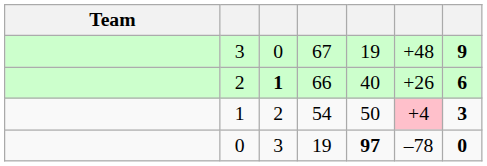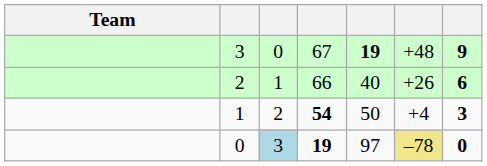(370, 51) normal -> (370, 51) bold
(278, 82) bold -> (278, 82) normal
(322, 113) normal -> (322, 113) bold
(419, 113) pink background -> (419, 113) no background
(278, 144) no background -> (278, 144) lightblue background
(322, 144) normal -> (322, 144) bold
(370, 144) bold -> (370, 144) normal
(419, 144) no background -> (419, 144) khaki background
